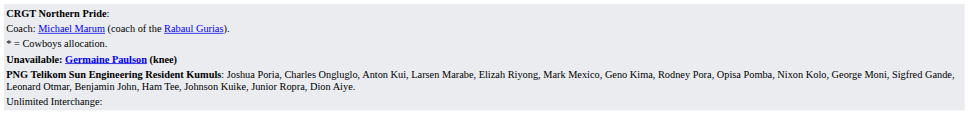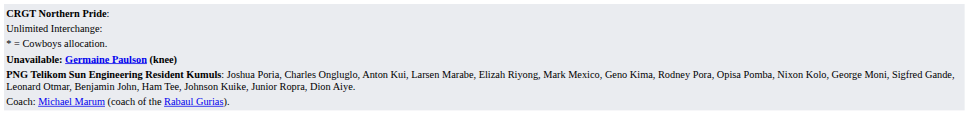(118, 29) Coach: Michael Marum (coach of the Rabaul Gurias). -> (54, 29) Unlimited Interchange:
(54, 102) Unlimited Interchange: -> (118, 102) Coach: Michael Marum (coach of the Rabaul Gurias).
